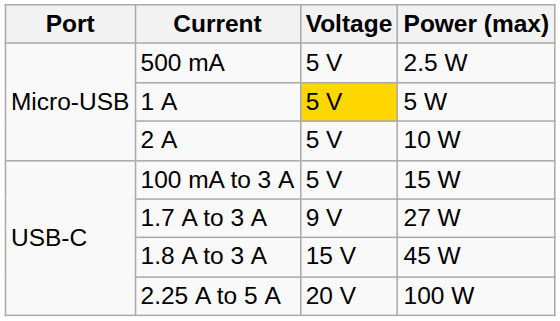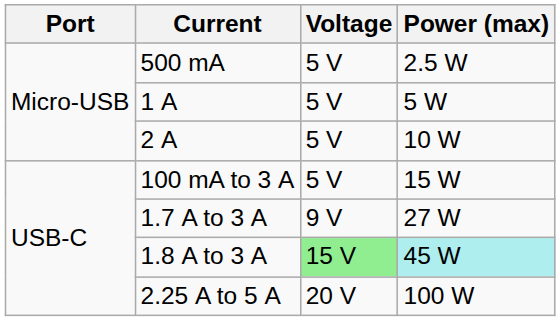(324, 101) gold background -> (324, 101) no background
(331, 256) no background -> (331, 256) lightgreen background
(432, 256) no background -> (432, 256) paleturquoise background
